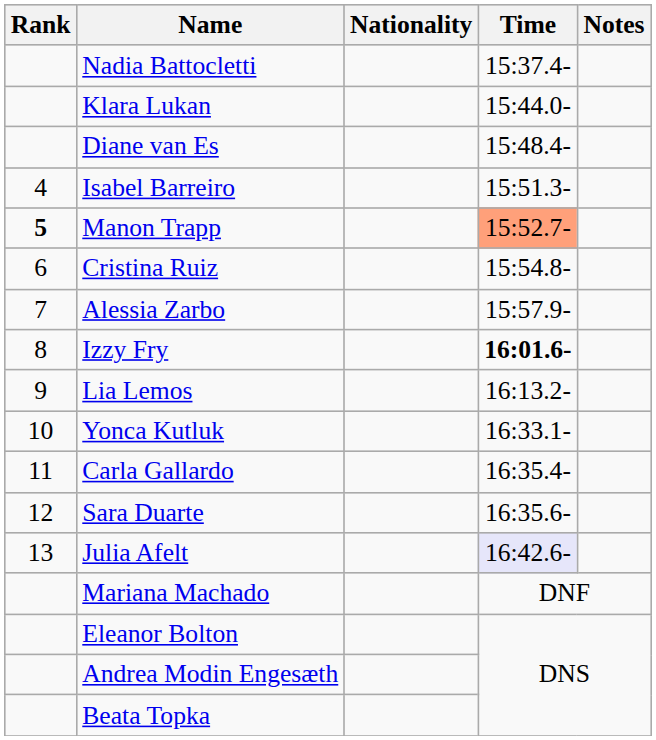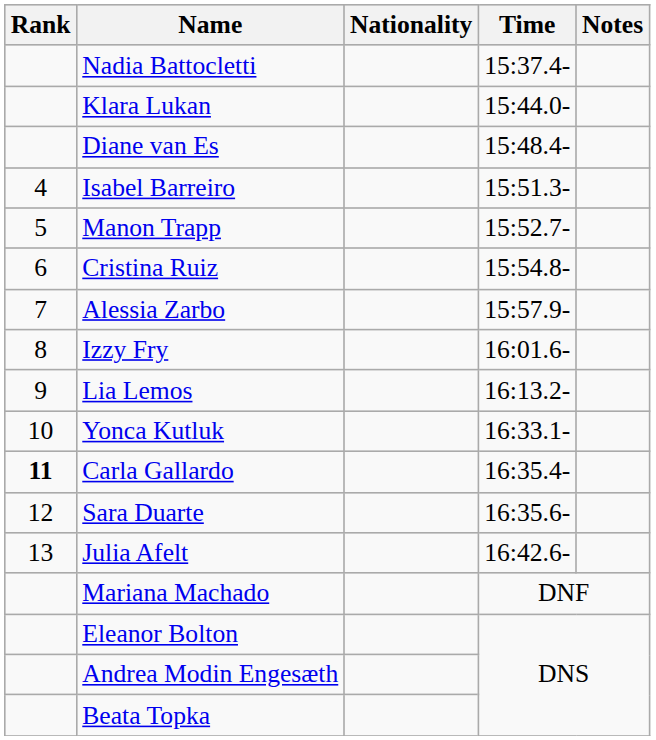(41, 227) bold -> (41, 227) normal
(528, 227) lightsalmon background -> (527, 227) no background
(528, 349) bold -> (527, 349) normal
(41, 471) normal -> (41, 471) bold
(528, 552) lavender background -> (527, 552) no background
